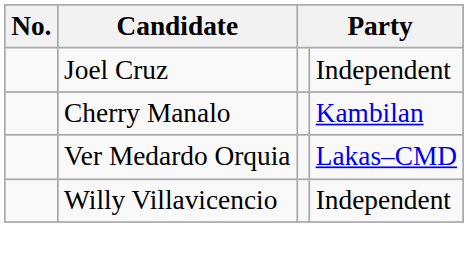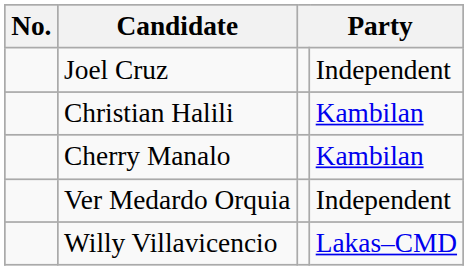+ row: (149, 112)
(386, 156) Lakas–CMD -> (383, 199) Independent
(383, 199) Independent -> (386, 243) Lakas–CMD
